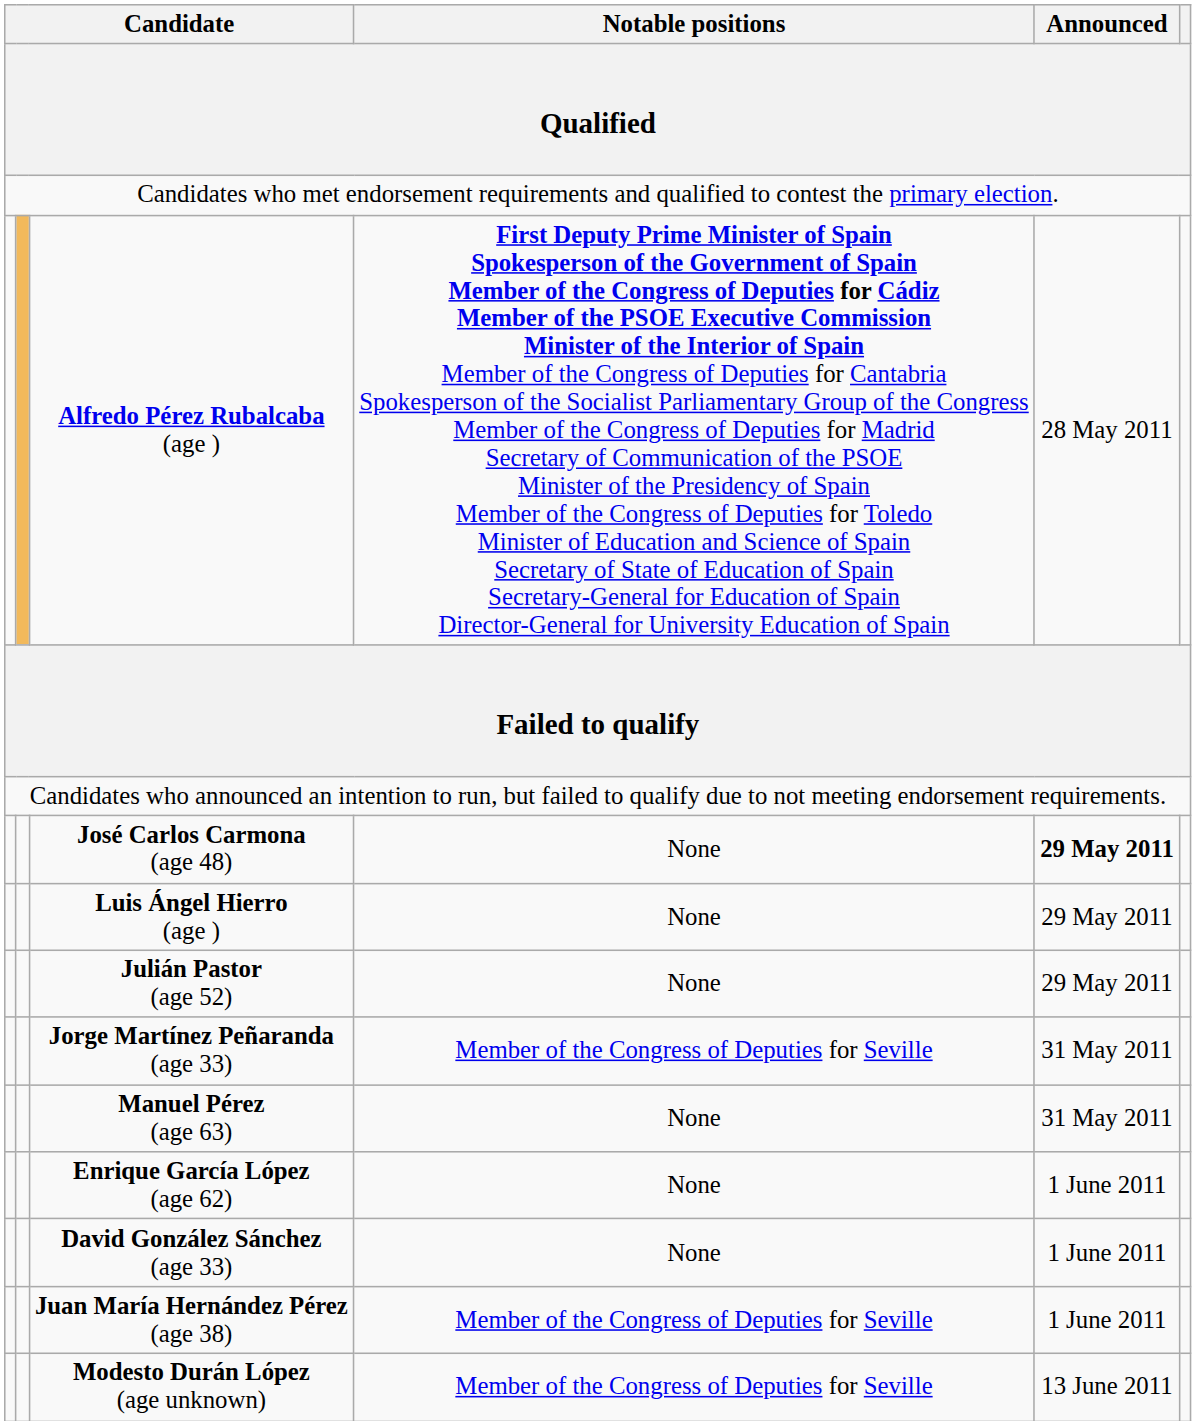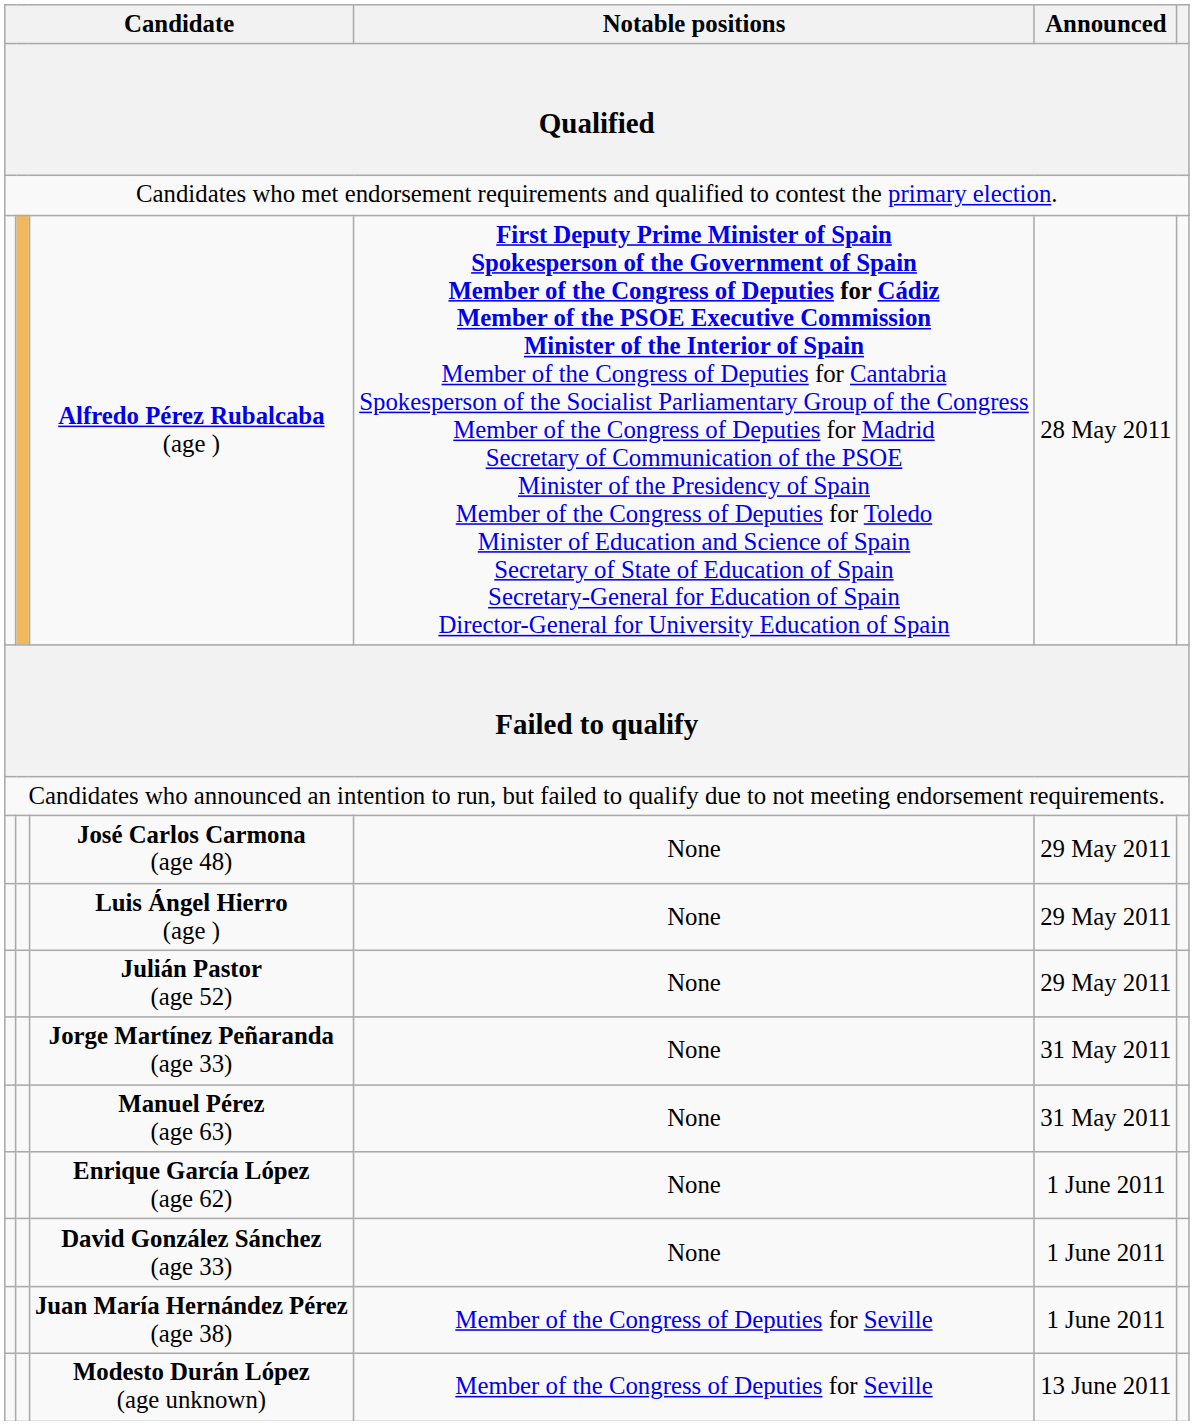(1107, 848) bold -> (1106, 848) normal
(694, 1050) Member of the Congress of Deputies for Seville -> (694, 1050) None
